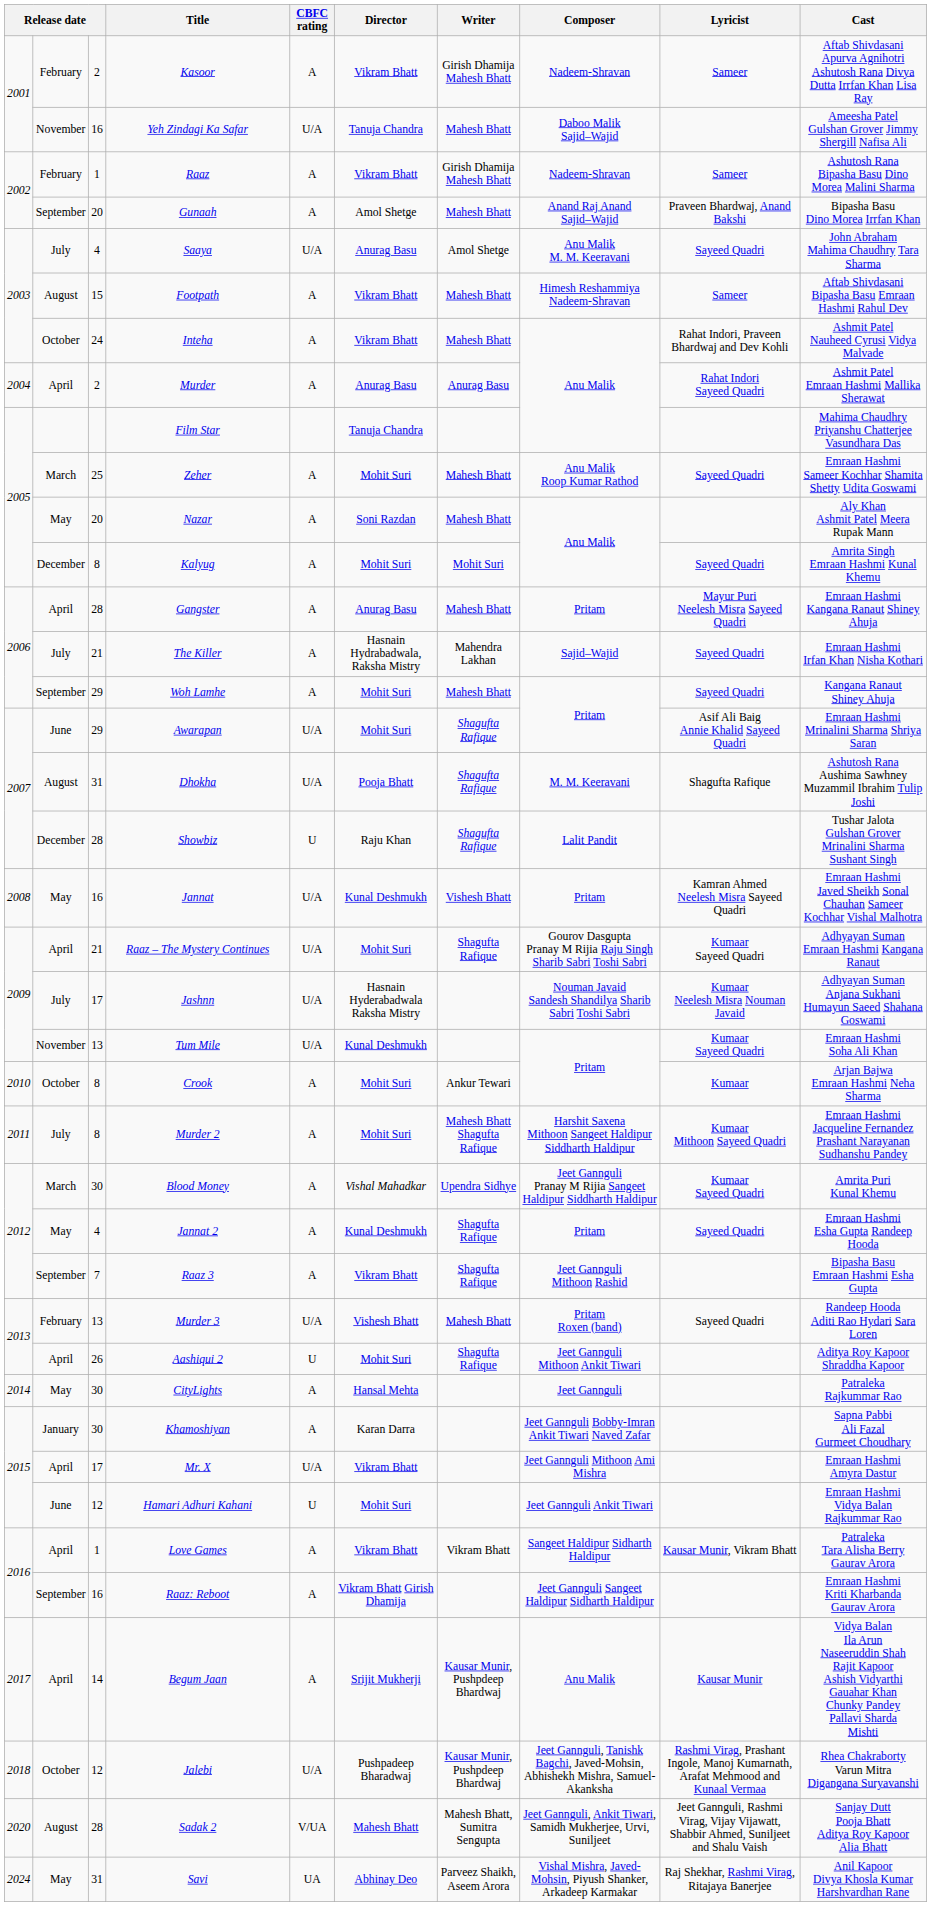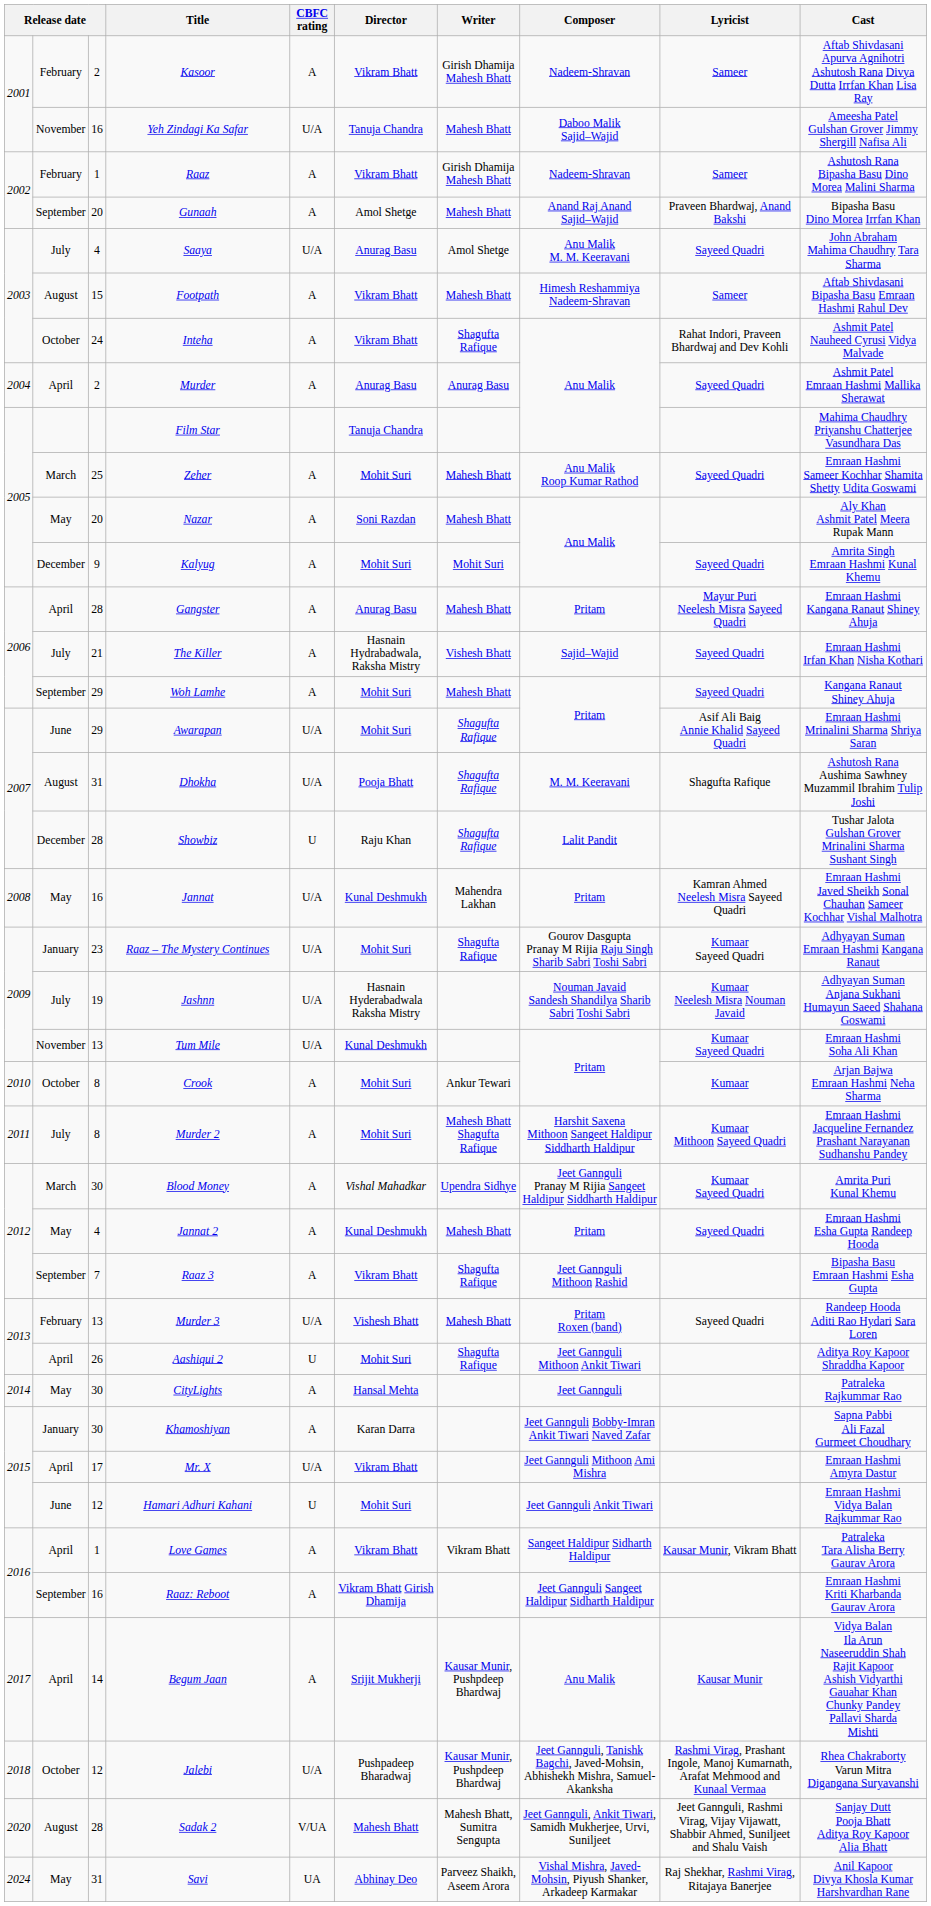(478, 340) Mahesh Bhatt -> (478, 340) Shagufta Rafique
(730, 385) Rahat Indori Sayeed Quadri -> (730, 385) Sayeed Quadri
(97, 564) 8 -> (97, 564) 9
(478, 654) Mahendra Lakhan -> (478, 654) Vishesh Bhatt
(478, 897) Vishesh Bhatt -> (478, 897) Mahendra Lakhan
(61, 949) April -> (61, 949) January
(97, 949) 21 -> (97, 949) 23
(97, 1000) 17 -> (97, 1000) 19
(478, 1231) Shagufta Rafique -> (478, 1231) Mahesh Bhatt
